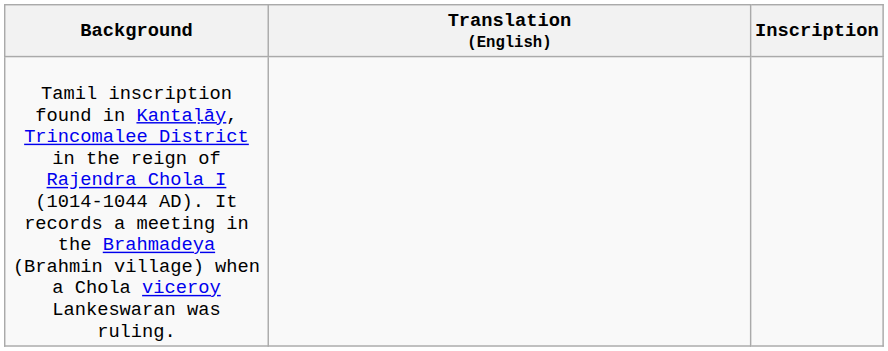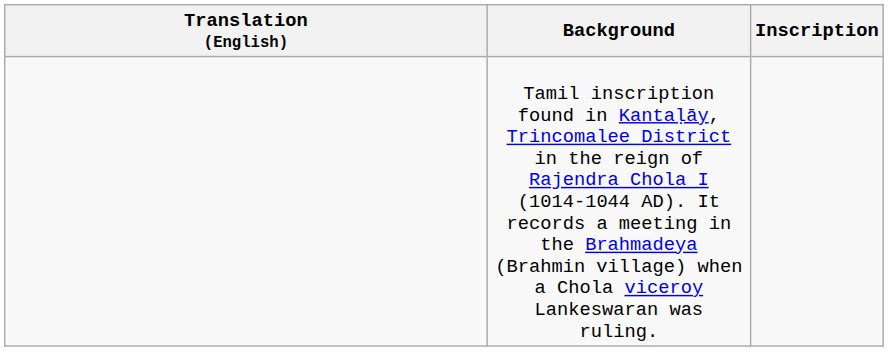columns swapped: (136, 31) <-> (509, 30)
